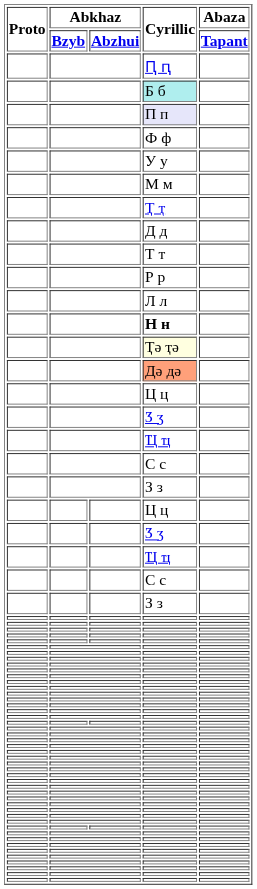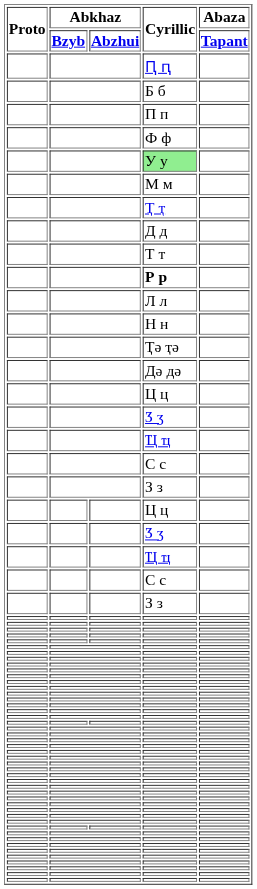(155, 91) paleturquoise background -> (155, 91) no background
(157, 114) lavender background -> (157, 114) no background
(156, 161) no background -> (156, 161) lightgreen background
(155, 277) normal -> (156, 277) bold
(157, 324) bold -> (157, 324) normal
(162, 347) lightyellow background -> (162, 347) no background
(163, 370) lightsalmon background -> (163, 370) no background
